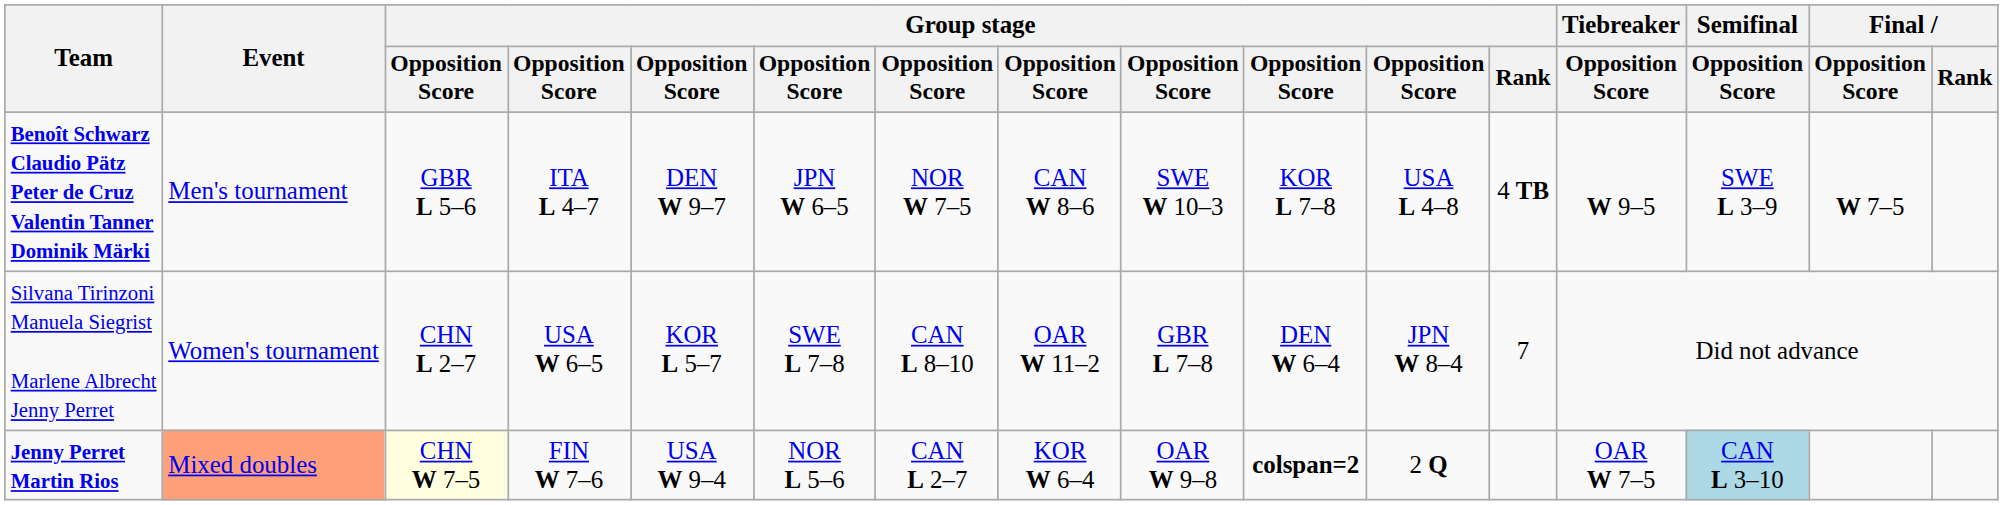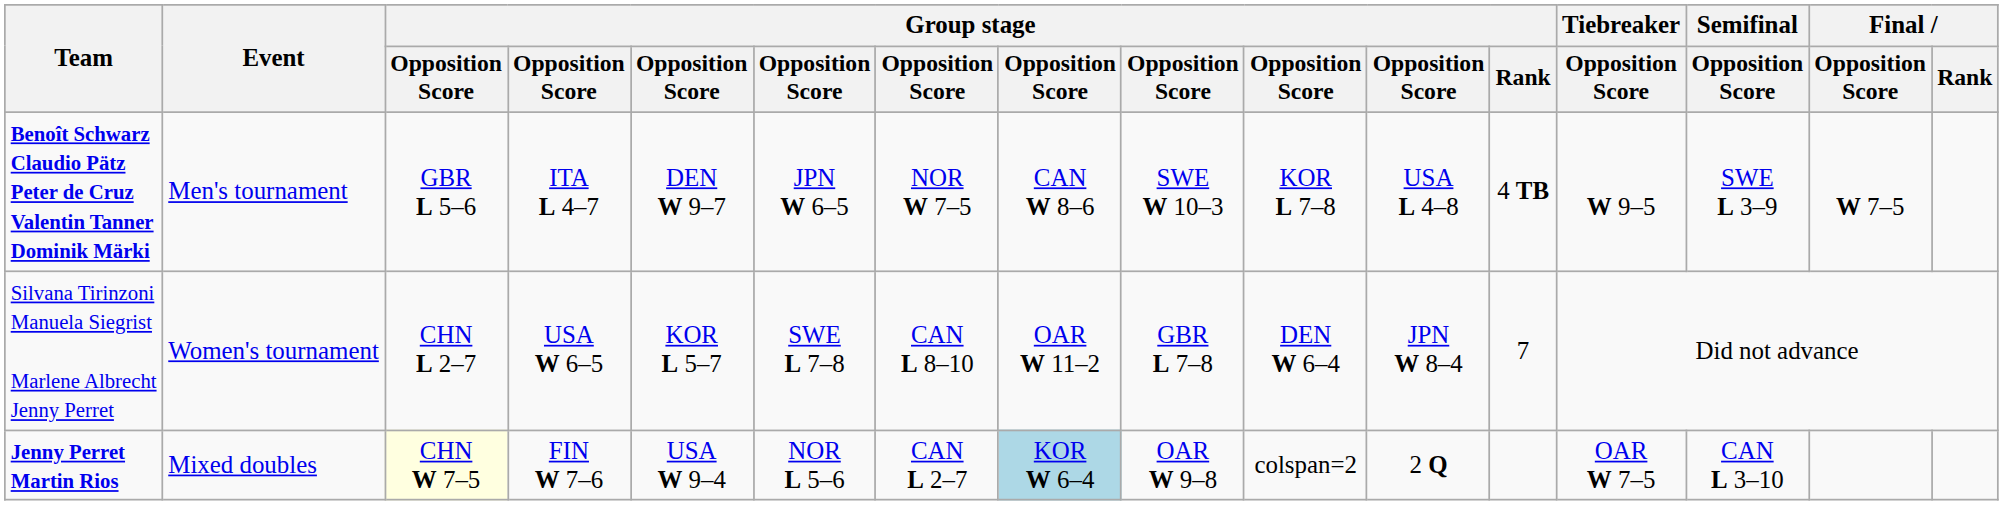(243, 465) lightsalmon background -> (243, 465) no background
(1060, 465) no background -> (1060, 465) lightblue background
(1306, 465) bold -> (1306, 465) normal
(1747, 465) lightblue background -> (1747, 465) no background
